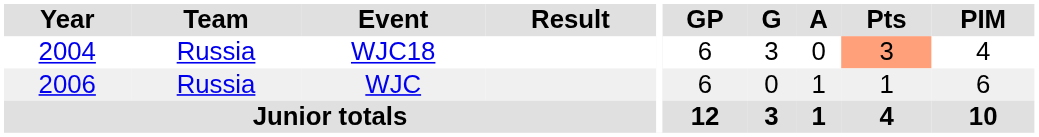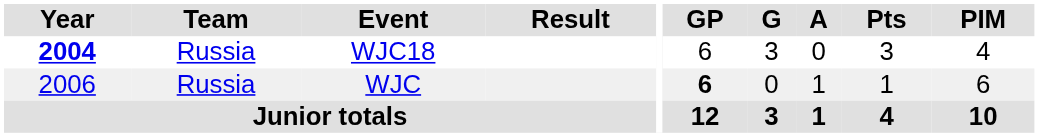(67, 51) normal -> (67, 51) bold
(887, 51) lightsalmon background -> (887, 51) no background
(705, 84) normal -> (705, 84) bold
